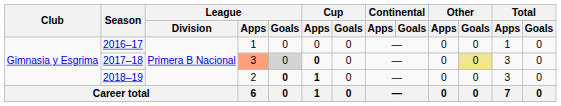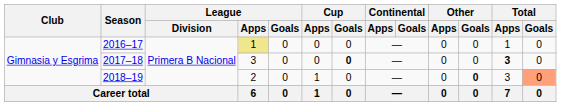(253, 45) no background -> (253, 45) khaki background
(253, 61) lightsalmon background -> (253, 61) no background
(285, 61) lightgrey background -> (285, 61) no background
(317, 61) bold -> (317, 61) normal
(349, 61) normal -> (349, 61) bold
(476, 61) khaki background -> (476, 61) no background
(507, 61) normal -> (507, 61) bold
(285, 77) bold -> (285, 77) normal
(317, 77) bold -> (317, 77) normal
(476, 77) normal -> (476, 77) bold
(539, 77) no background -> (539, 77) lightsalmon background
